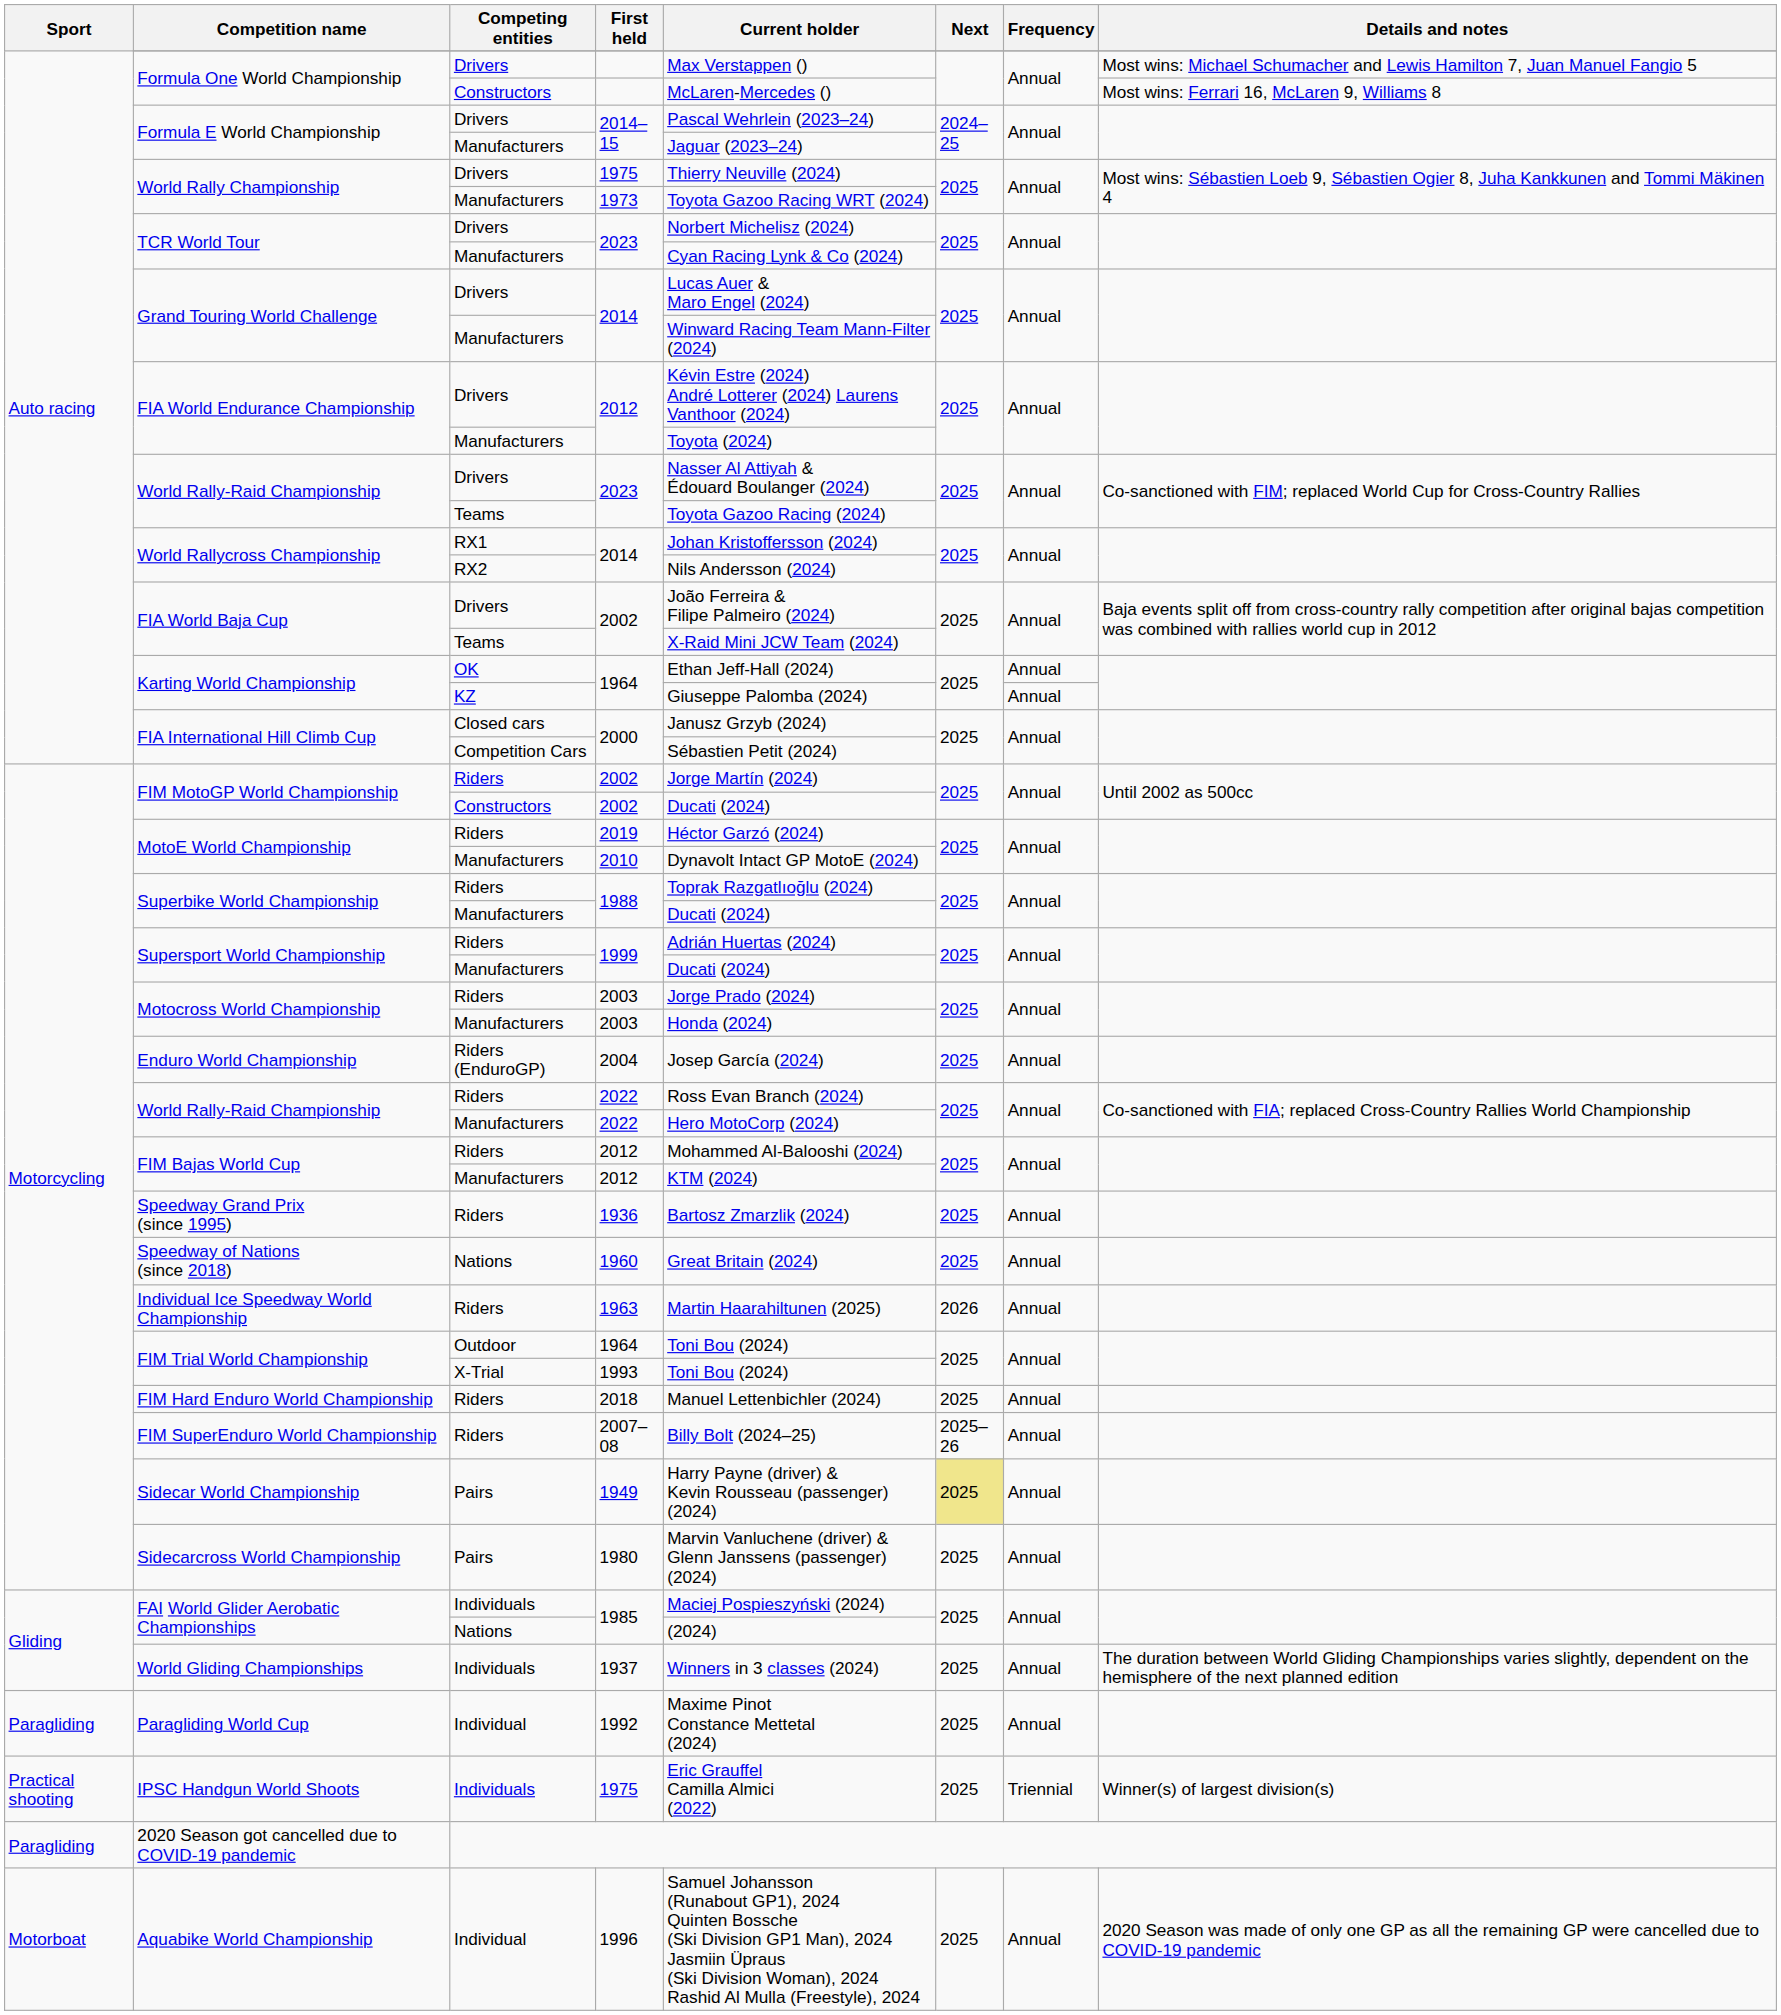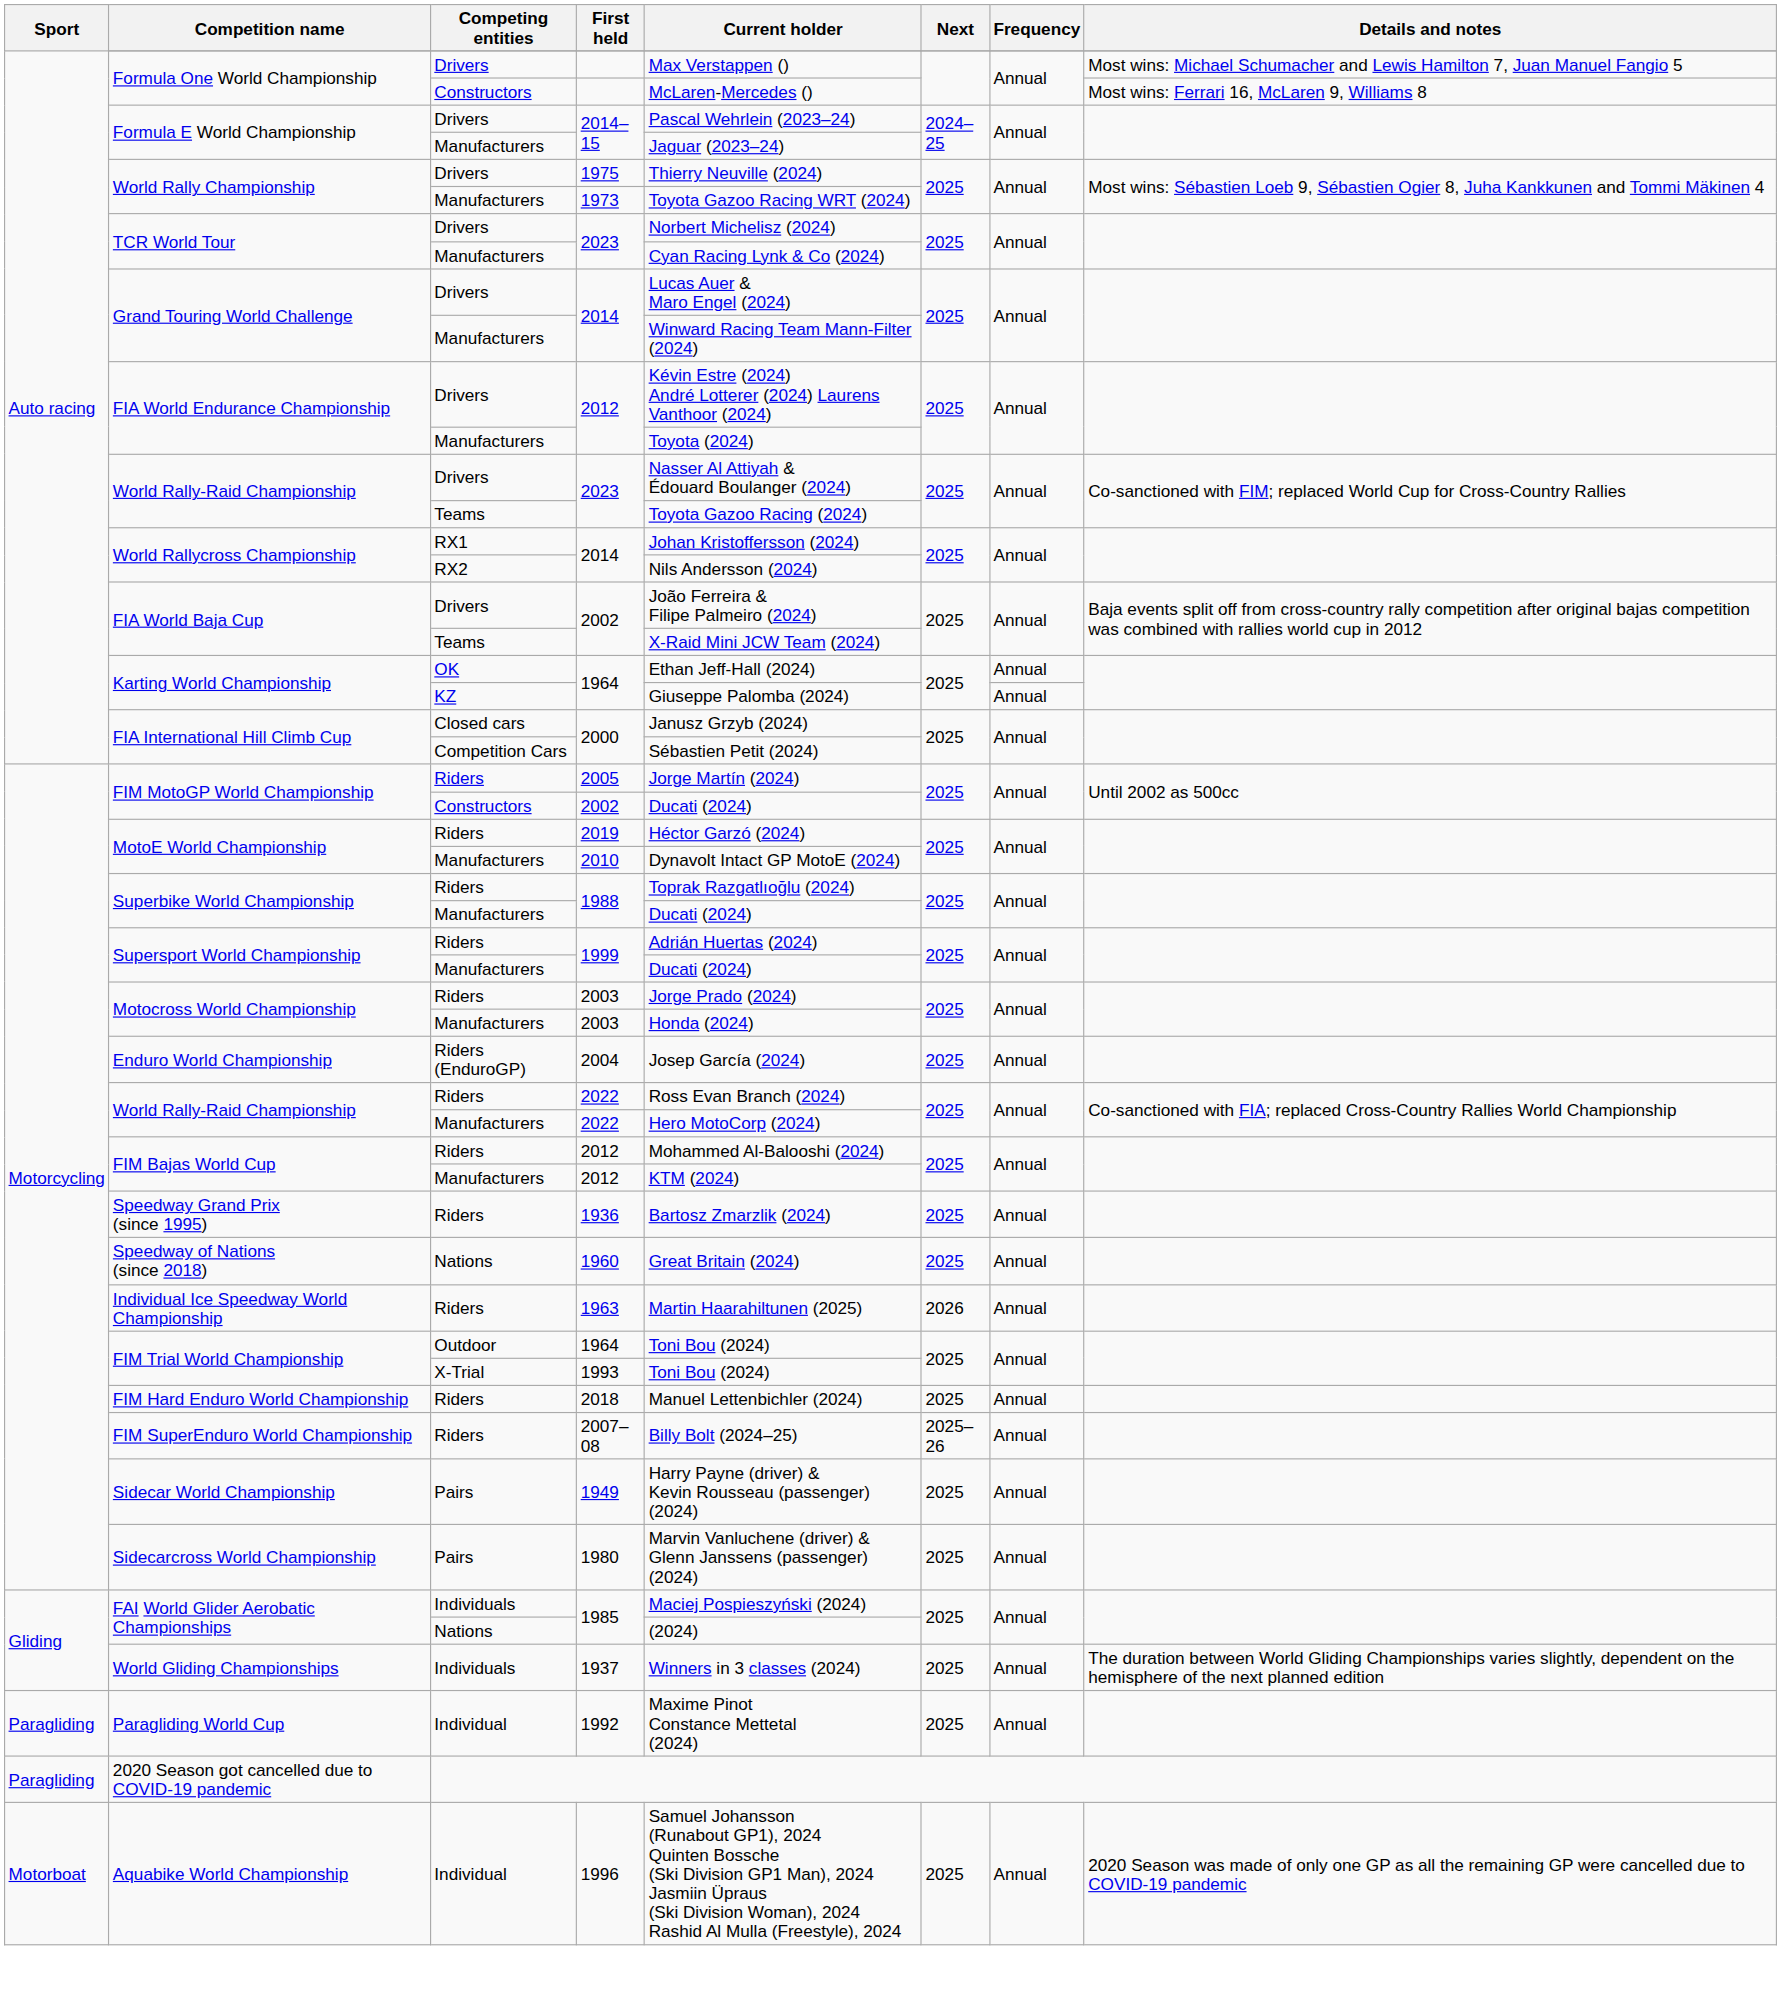(619, 778) 2002 -> (600, 778) 2005
(959, 1492) khaki background -> (945, 1492) no background
- row: (248, 1789)
